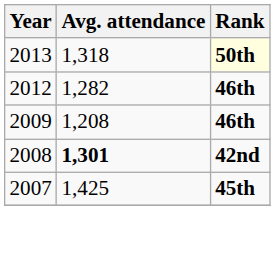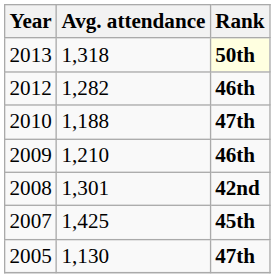+ row: (31, 121)
(85, 121) 1,208 -> (85, 155) 1,210
(85, 155) bold -> (85, 188) normal
+ row: (31, 255)
